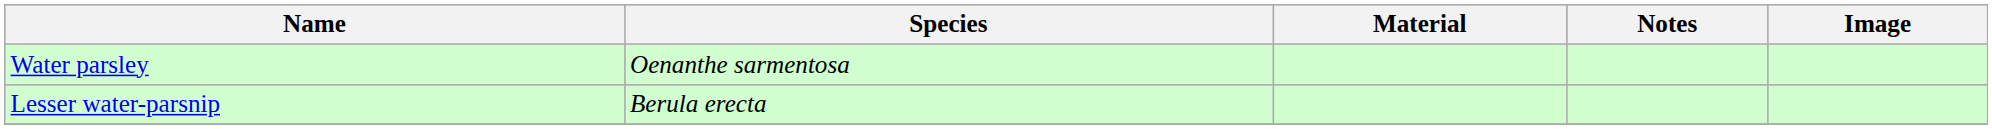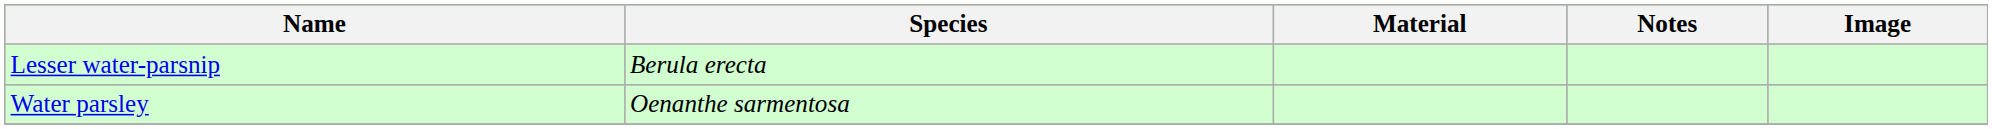rows swapped: (115, 104) <-> (80, 64)
